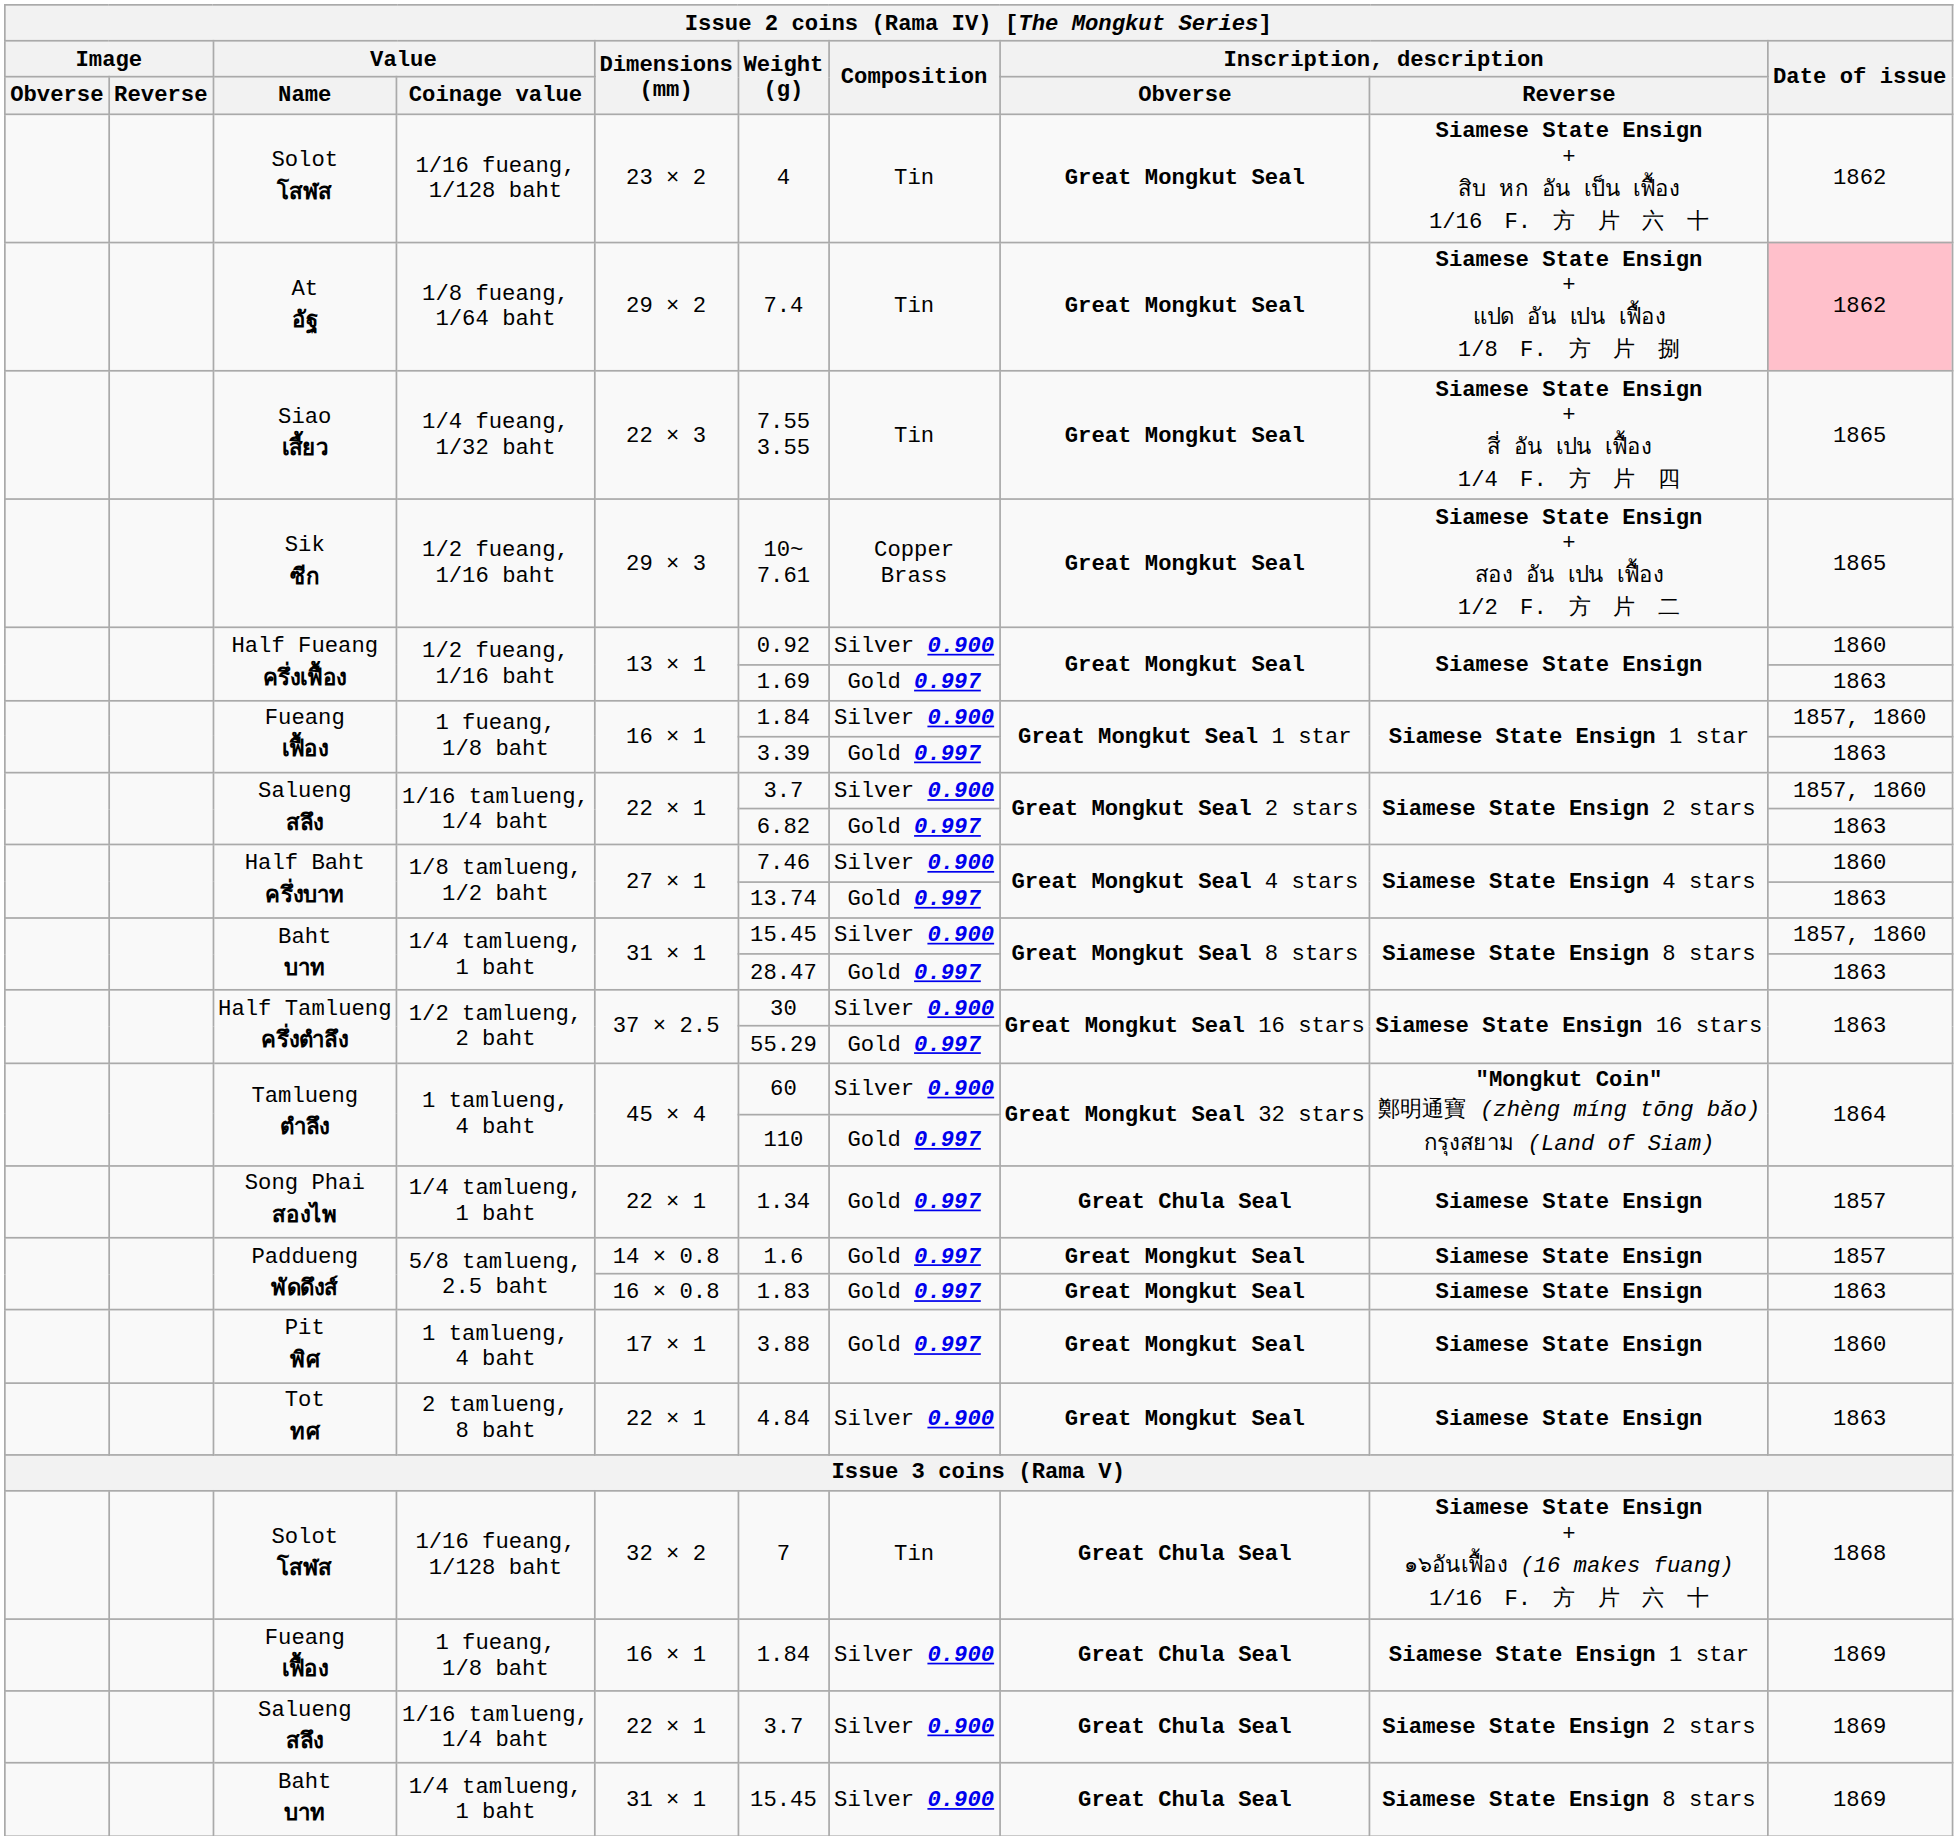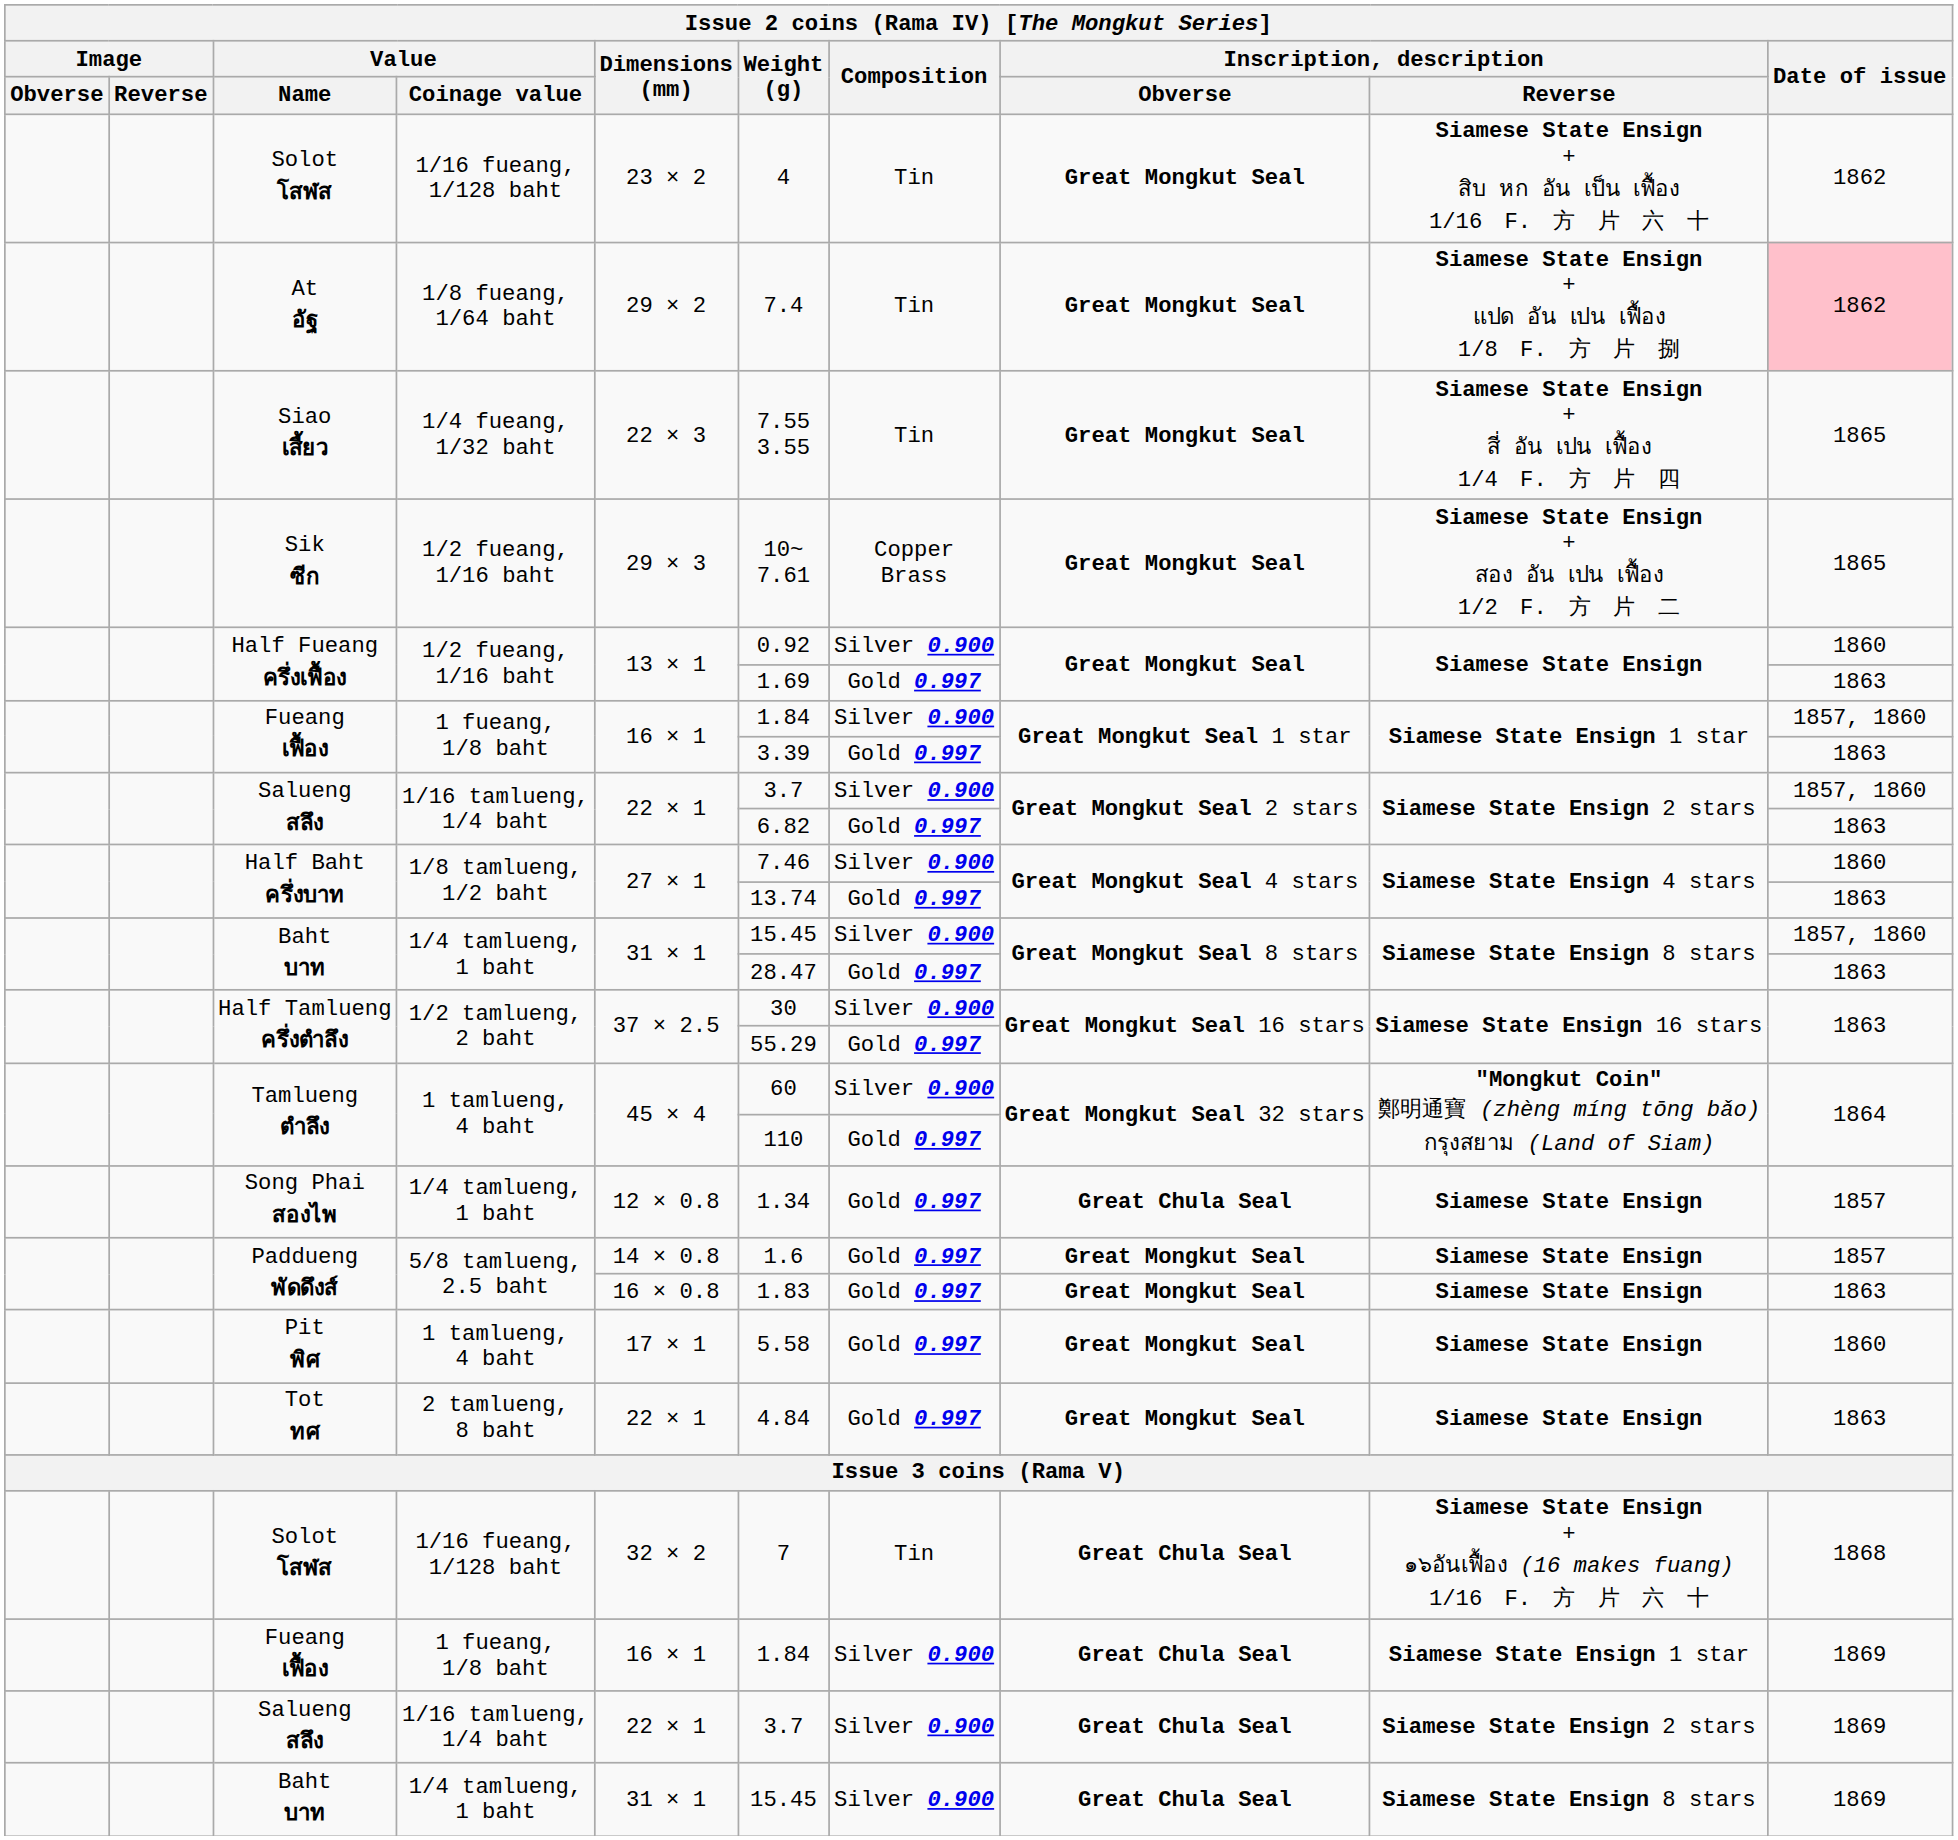(666, 1202) 22 × 1 -> (666, 1202) 12 × 0.8
(783, 1346) 3.88 -> (783, 1346) 5.58
(914, 1418) Silver 0.900 -> (914, 1418) Gold 0.997
